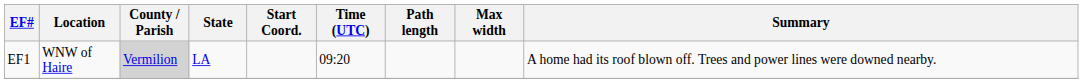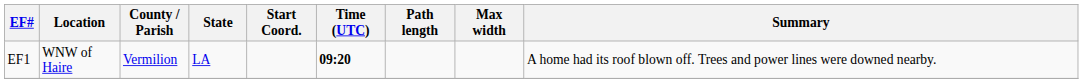(150, 59) lightgrey background -> (150, 59) no background
(335, 59) normal -> (335, 59) bold
